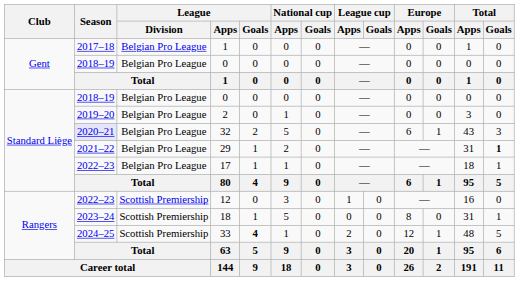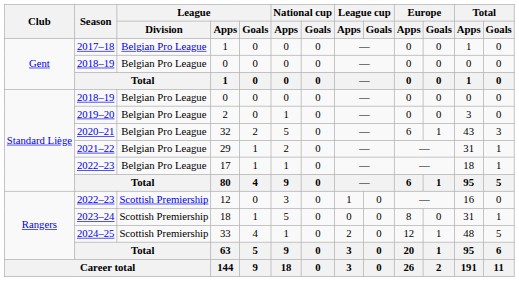(96, 132) lavender background -> (96, 132) no background
(499, 149) bold -> (499, 149) normal
(255, 234) bold -> (255, 234) normal
